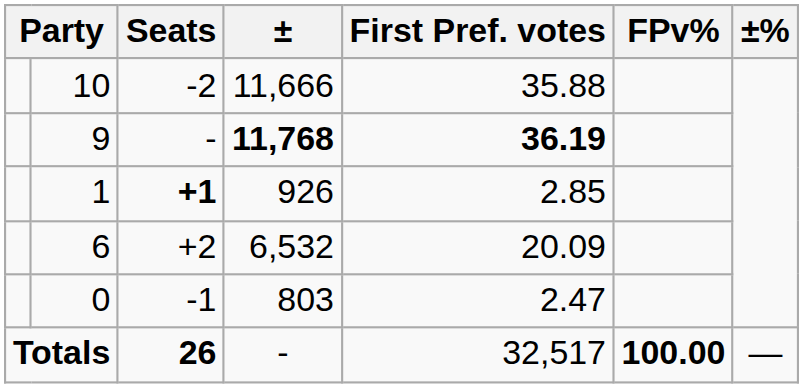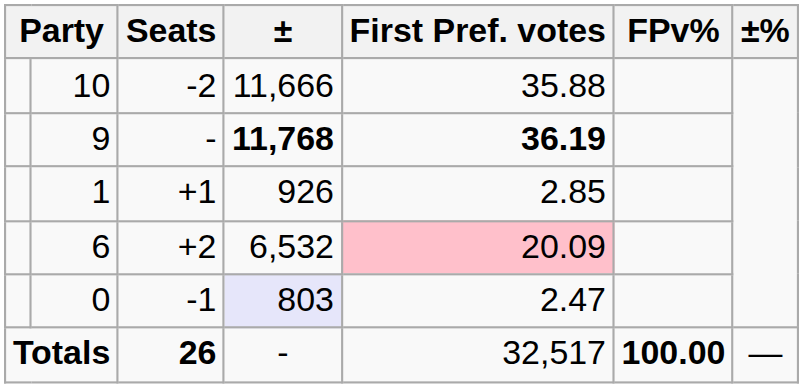(197, 192) bold -> (197, 192) normal
(564, 246) no background -> (564, 246) pink background
(306, 300) no background -> (306, 300) lavender background
